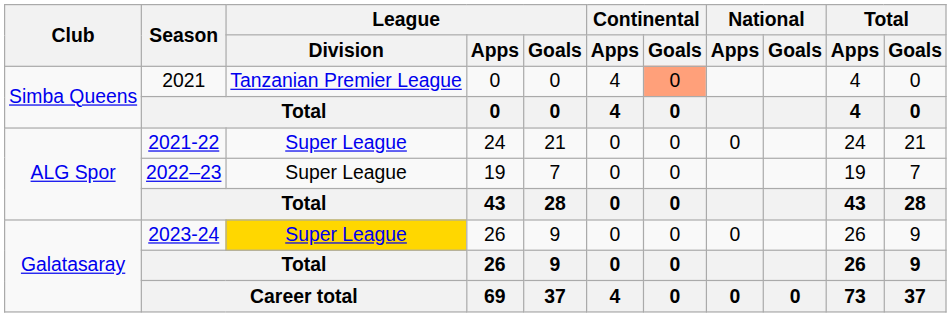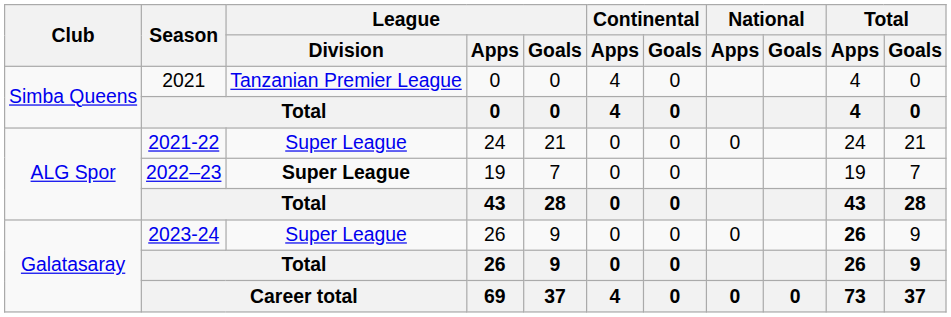(675, 81) lightsalmon background -> (675, 81) no background
(346, 173) normal -> (346, 173) bold
(346, 234) gold background -> (346, 234) no background
(855, 234) normal -> (855, 234) bold
